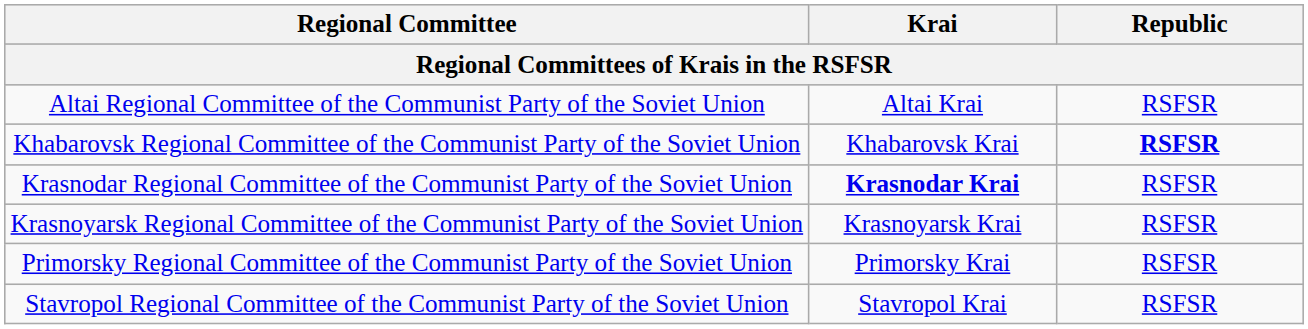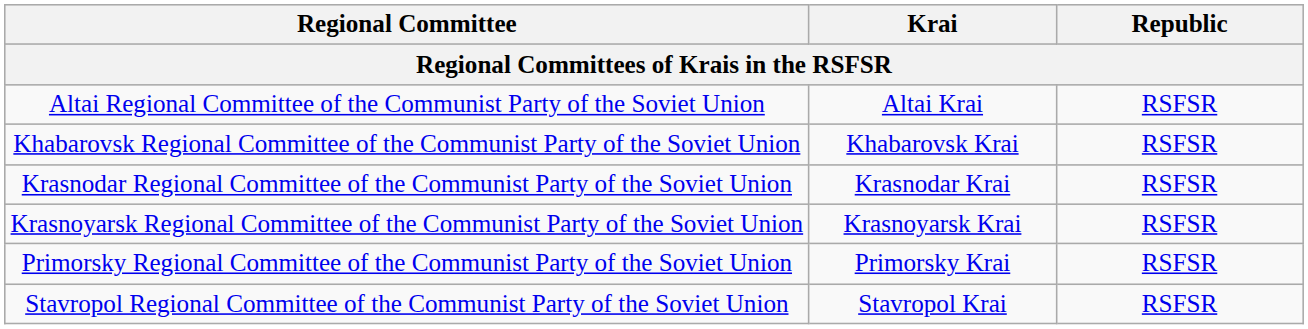(1180, 143) bold -> (1180, 143) normal
(932, 183) bold -> (932, 183) normal
